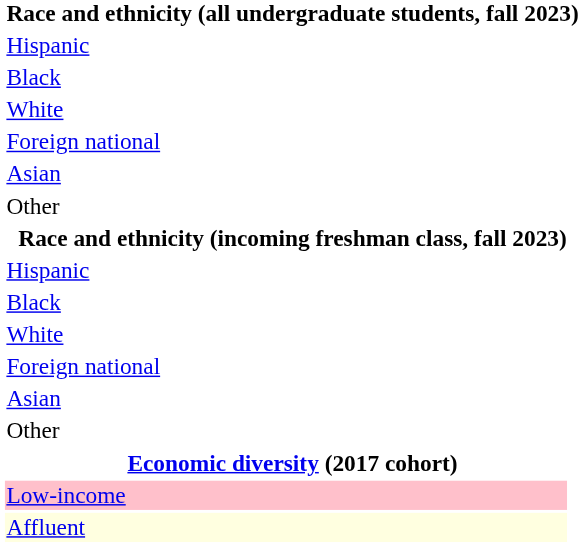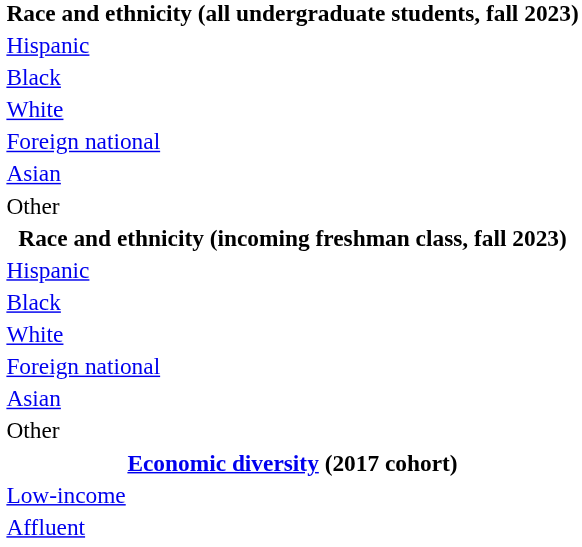(66, 495) pink background -> (66, 495) no background
(46, 527) lightyellow background -> (46, 527) no background
